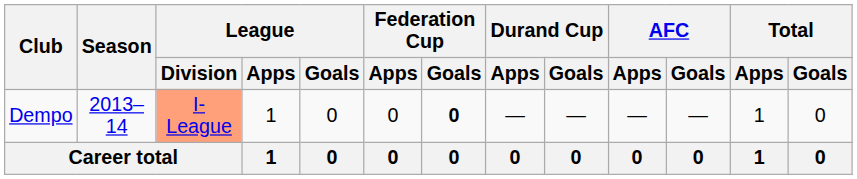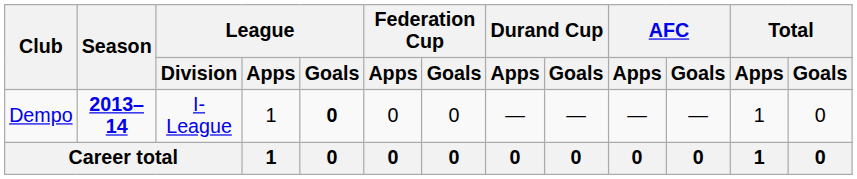(117, 115) normal -> (117, 115) bold
(199, 115) lightsalmon background -> (199, 115) no background
(332, 115) normal -> (332, 115) bold
(454, 115) bold -> (454, 115) normal
